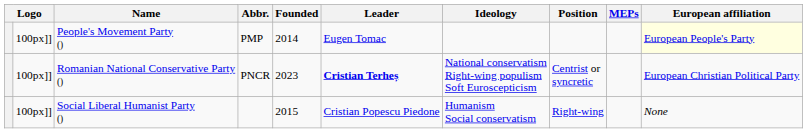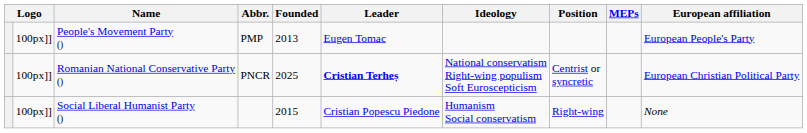(287, 37) 2014 -> (287, 37) 2013
(699, 37) lightyellow background -> (699, 37) no background
(287, 75) 2023 -> (287, 75) 2025
